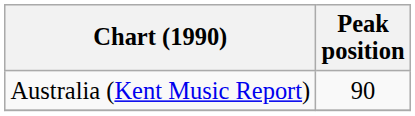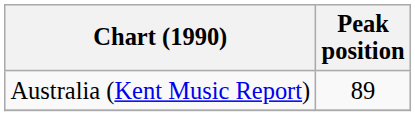(363, 90) 90 -> (363, 90) 89
